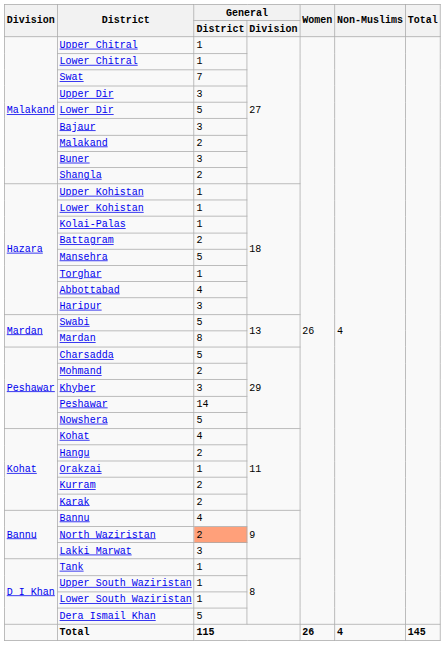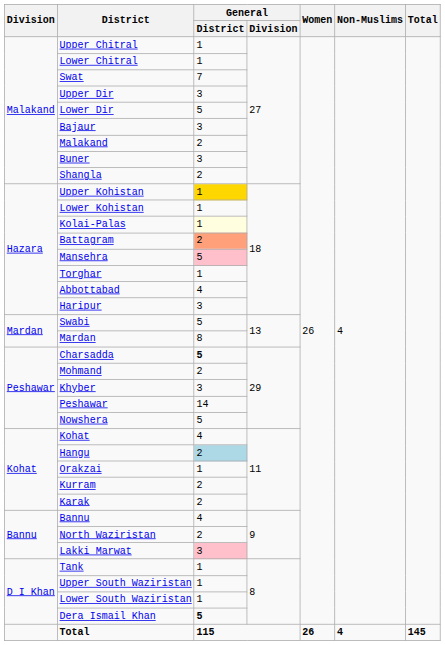(200, 192) no background -> (200, 192) gold background
(200, 225) no background -> (200, 225) lightyellow background
(200, 241) no background -> (200, 241) lightsalmon background
(200, 257) no background -> (200, 257) pink background
(200, 355) normal -> (200, 355) bold
(200, 453) no background -> (200, 453) lightblue background
(200, 535) lightsalmon background -> (200, 535) no background
(200, 551) no background -> (200, 551) pink background
(200, 616) normal -> (200, 616) bold
